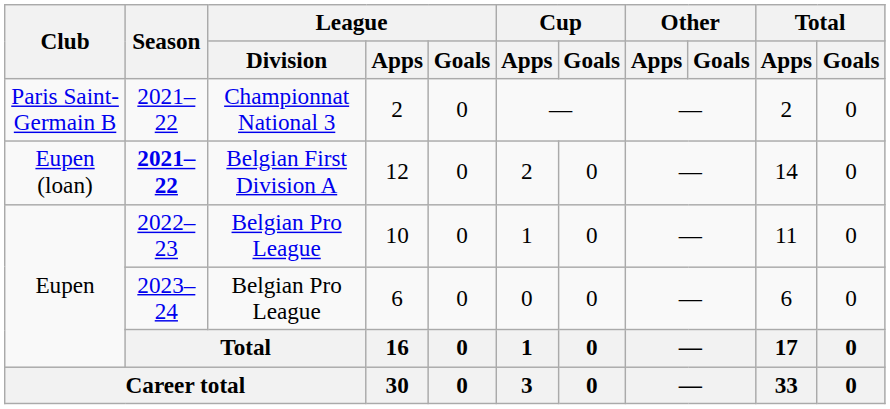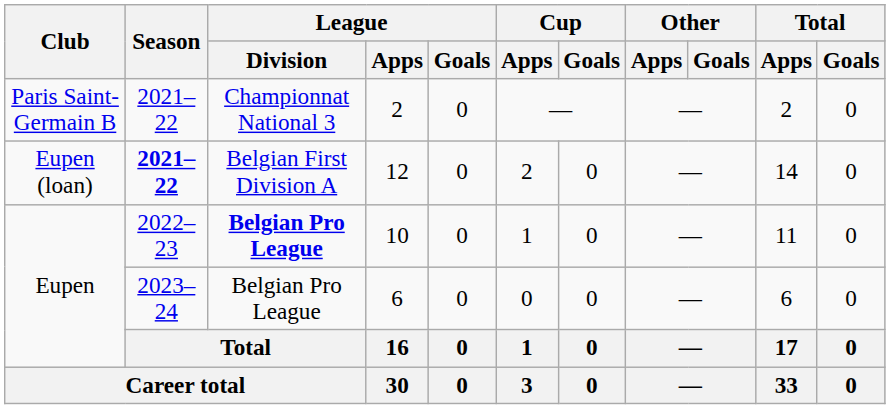(287, 235) normal -> (287, 235) bold
